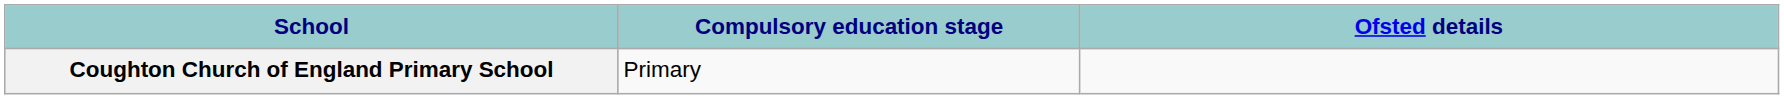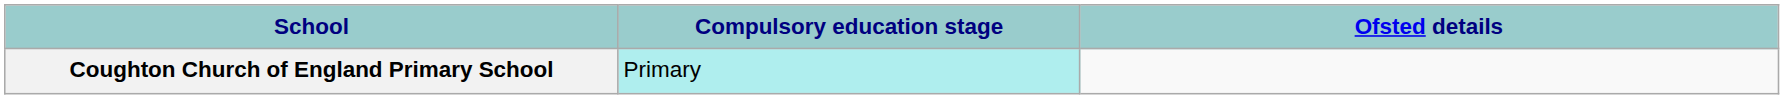(662, 70) no background -> (662, 70) paleturquoise background
